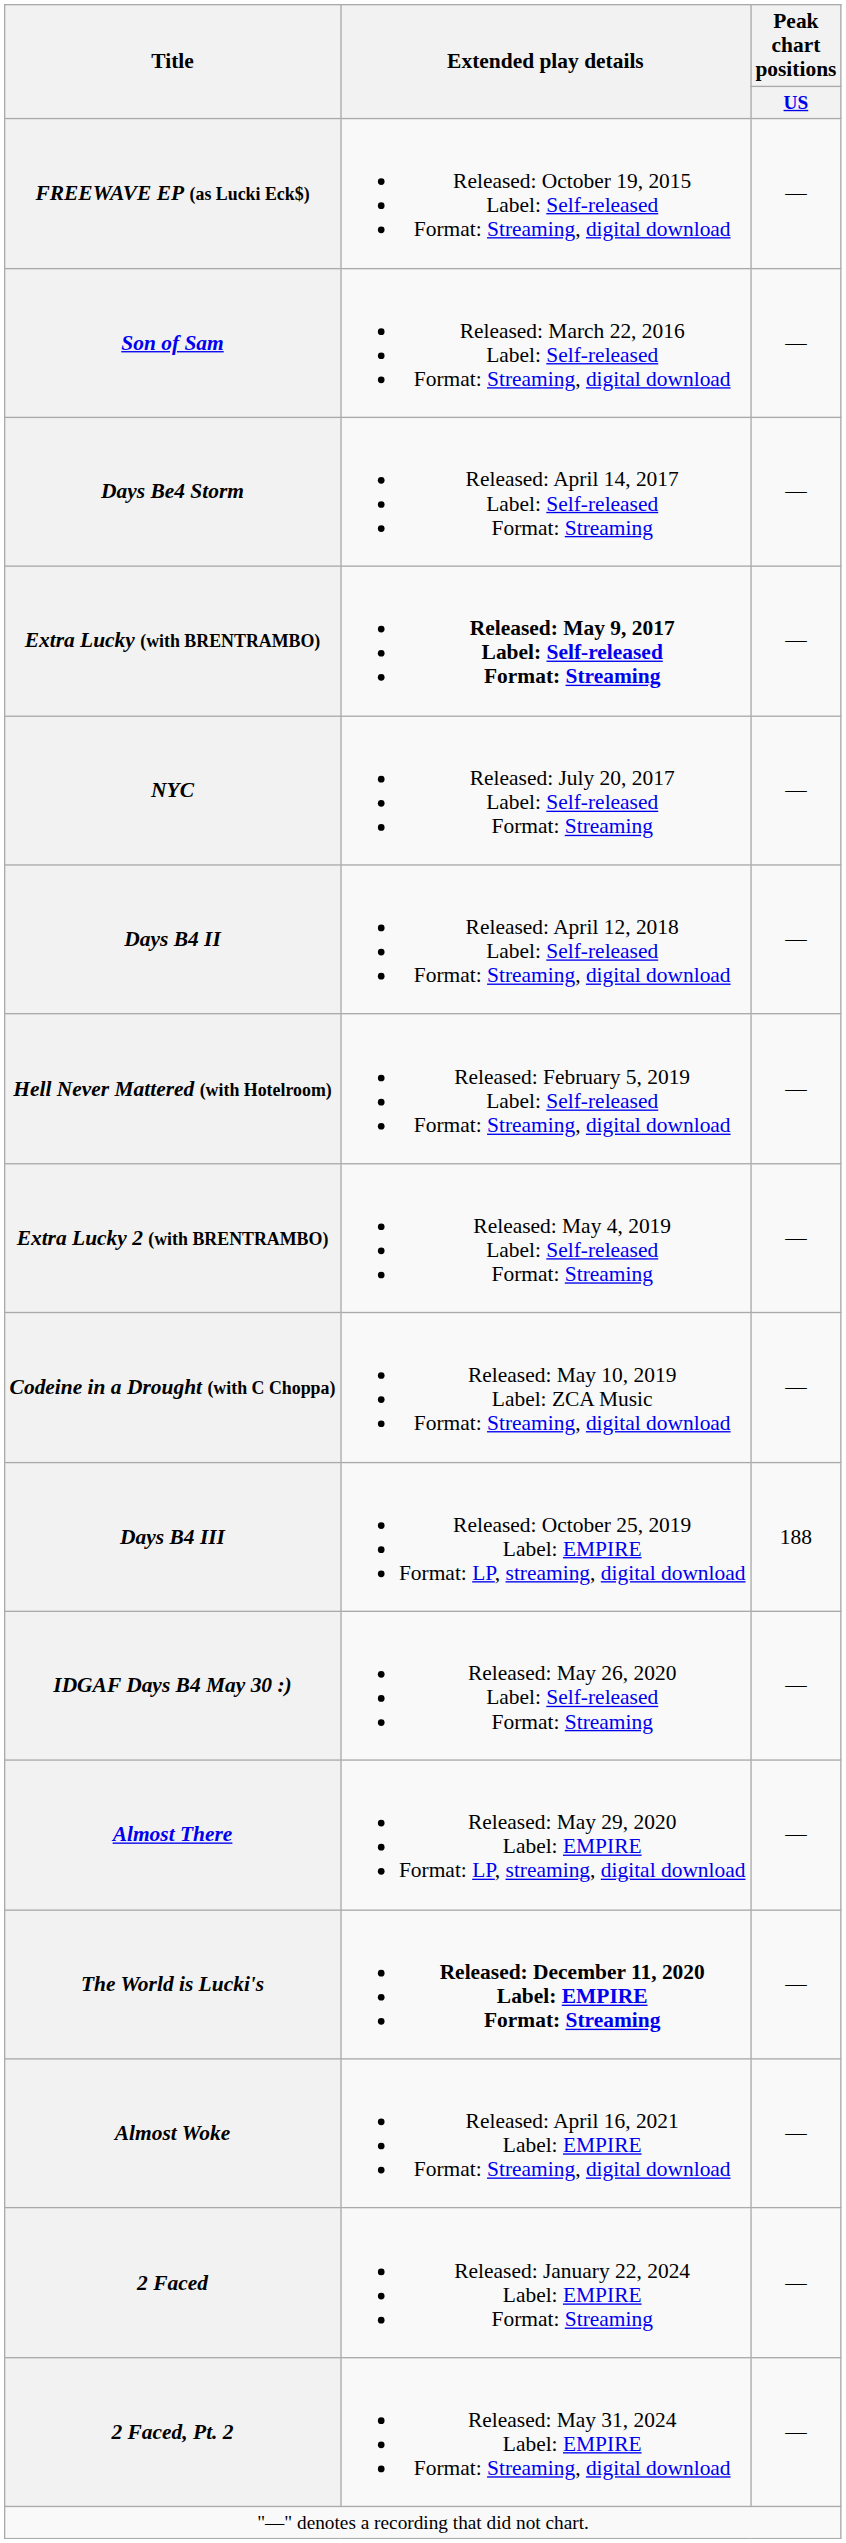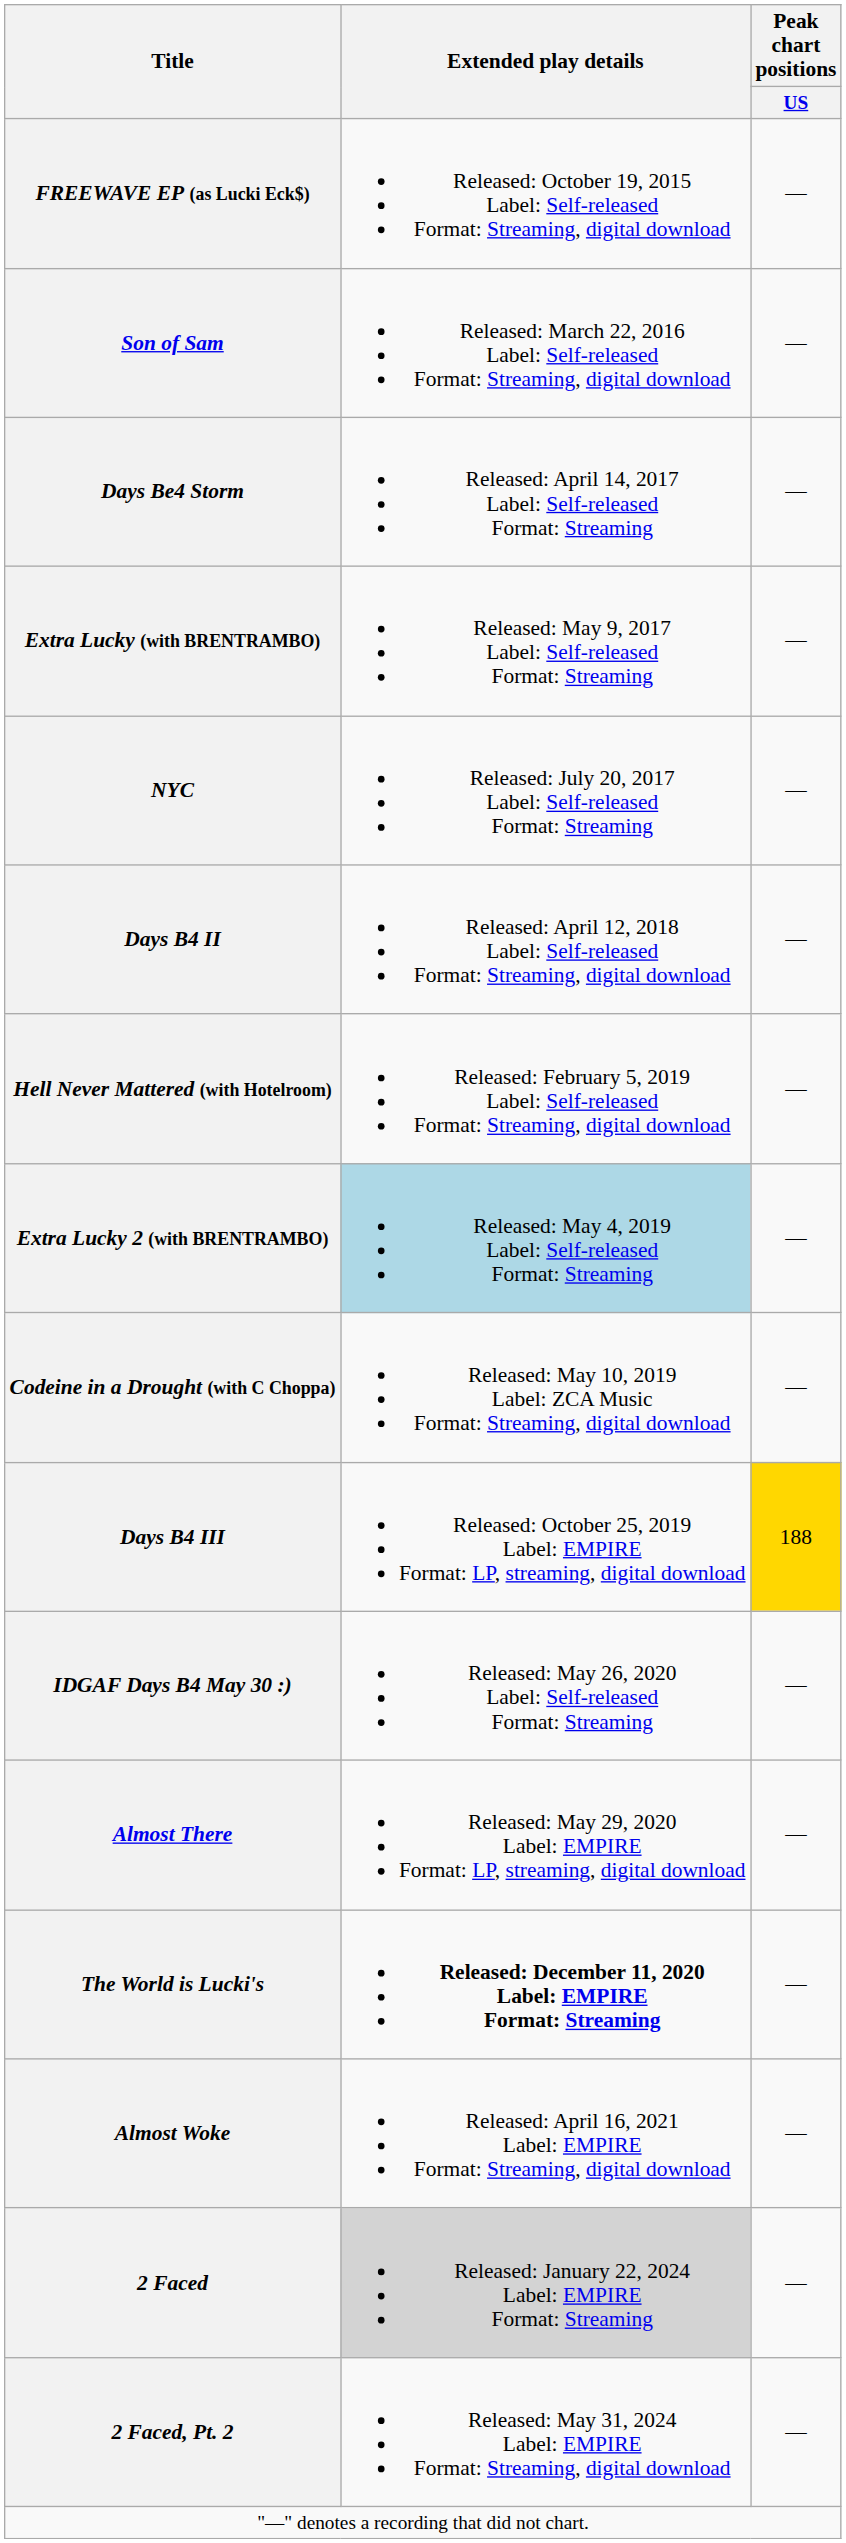(545, 653) bold -> (545, 653) normal
(545, 1250) no background -> (545, 1250) lightblue background
(796, 1536) no background -> (796, 1536) gold background
(545, 2295) no background -> (545, 2295) lightgrey background
